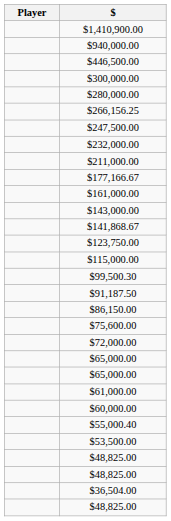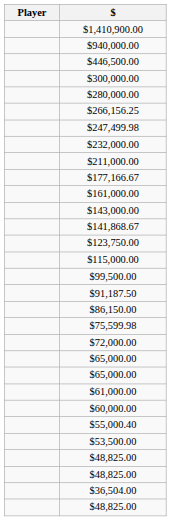(113, 128) $247,500.00 -> (113, 128) $247,499.98
(113, 276) $99,500.30 -> (113, 276) $99,500.00
(113, 326) $75,600.00 -> (113, 326) $75,599.98
